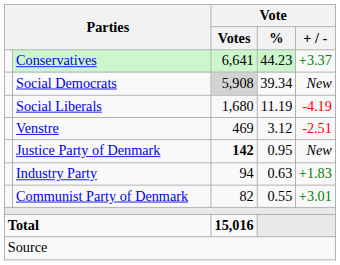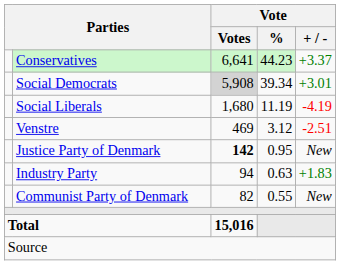(319, 83) New -> (315, 83) +3.01
(315, 196) +3.01 -> (319, 196) New
